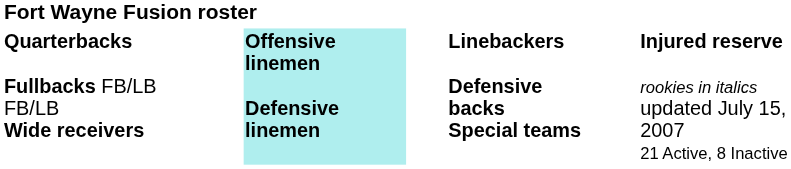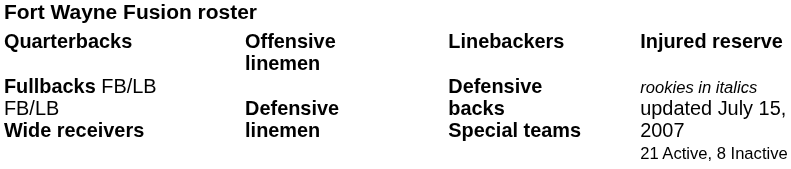(292, 85) paleturquoise background -> (292, 85) no background
